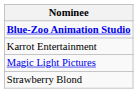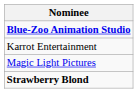(44, 79) normal -> (48, 79) bold
